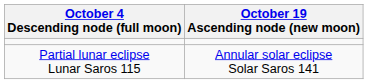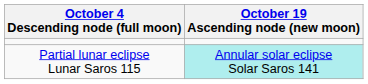(274, 61) no background -> (274, 61) paleturquoise background
